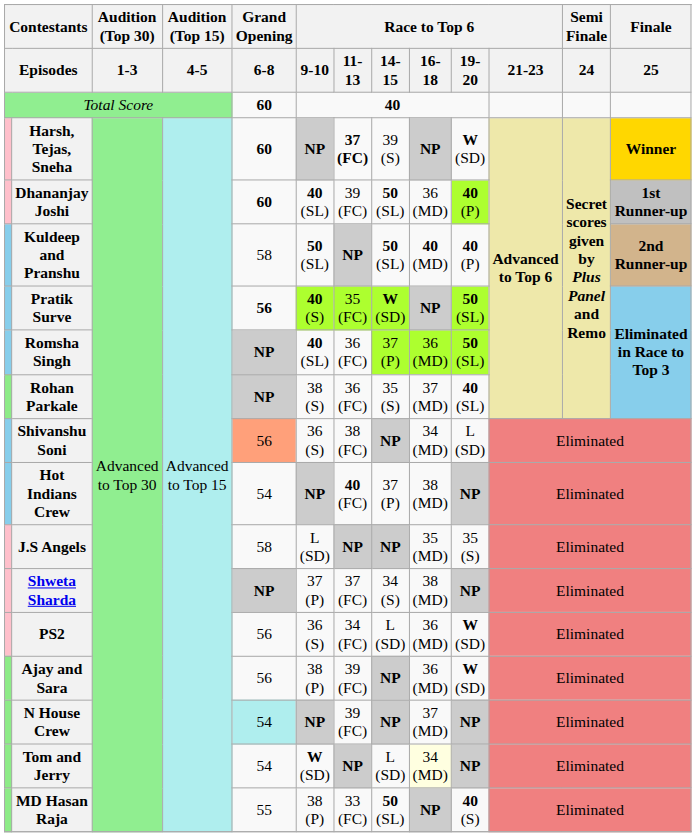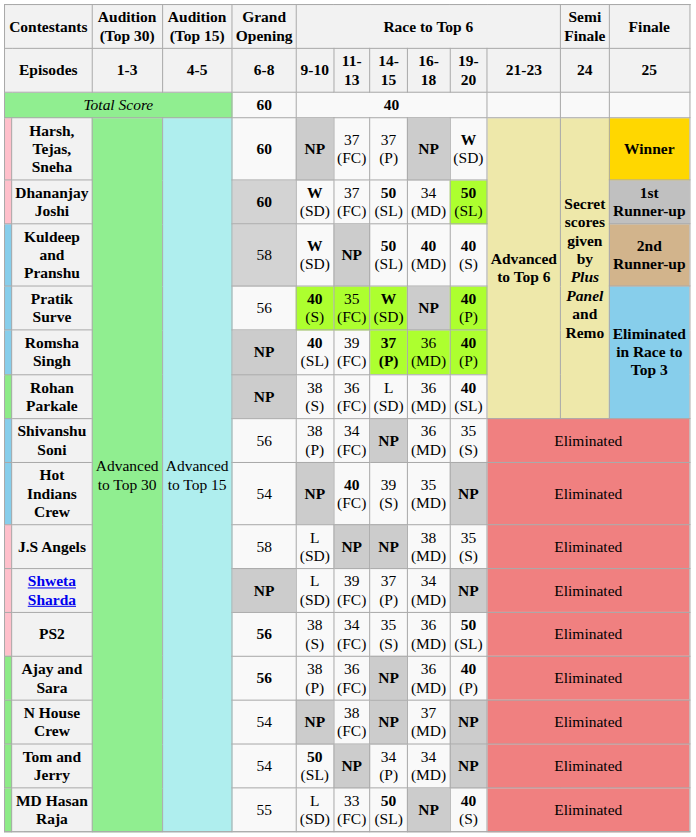(353, 149) bold -> (352, 149) normal
(390, 149) 39 (S) -> (389, 149) 37 (P)
(264, 202) no background -> (264, 202) lightgrey background
(315, 202) 40 (SL) -> (315, 202) W (SD)
(353, 202) 39 (FC) -> (352, 202) 37 (FC)
(430, 202) 36 (MD) -> (429, 202) 34 (MD)
(470, 202) 40 (P) -> (468, 202) 50 (SL)
(264, 255) no background -> (264, 255) lightgrey background
(315, 255) 50 (SL) -> (315, 255) W (SD)
(470, 255) 40 (P) -> (468, 255) 40 (S)
(264, 308) bold -> (264, 308) normal
(470, 308) 50 (SL) -> (468, 308) 40 (P)
(353, 352) 36 (FC) -> (352, 352) 39 (FC)
(390, 352) normal -> (389, 352) bold
(470, 352) 50 (SL) -> (468, 352) 40 (P)
(390, 396) 35 (S) -> (389, 396) L (SD)
(430, 396) 37 (MD) -> (429, 396) 36 (MD)
(264, 440) lightsalmon background -> (264, 440) no background
(315, 440) 36 (S) -> (315, 440) 38 (P)
(353, 440) 38 (FC) -> (352, 440) 34 (FC)
(430, 440) 34 (MD) -> (429, 440) 36 (MD)
(470, 440) L (SD) -> (468, 440) 35 (S)
(390, 493) 37 (P) -> (389, 493) 39 (S)
(430, 493) 38 (MD) -> (429, 493) 35 (MD)
(430, 546) 35 (MD) -> (429, 546) 38 (MD)
(315, 590) 37 (P) -> (315, 590) L (SD)
(353, 590) 37 (FC) -> (352, 590) 39 (FC)
(390, 590) 34 (S) -> (389, 590) 37 (P)
(430, 590) 38 (MD) -> (429, 590) 34 (MD)
(264, 634) normal -> (264, 634) bold
(315, 634) 36 (S) -> (315, 634) 38 (S)
(390, 634) L (SD) -> (389, 634) 35 (S)
(470, 634) W (SD) -> (468, 634) 50 (SL)
(264, 678) normal -> (264, 678) bold
(353, 678) 39 (FC) -> (352, 678) 36 (FC)
(470, 678) W (SD) -> (468, 678) 40 (P)
(264, 722) paleturquoise background -> (264, 722) no background
(353, 722) 39 (FC) -> (352, 722) 38 (FC)
(315, 766) W (SD) -> (315, 766) 50 (SL)
(390, 766) L (SD) -> (389, 766) 34 (P)
(430, 766) lightyellow background -> (429, 766) no background
(315, 810) 38 (P) -> (315, 810) L (SD)
